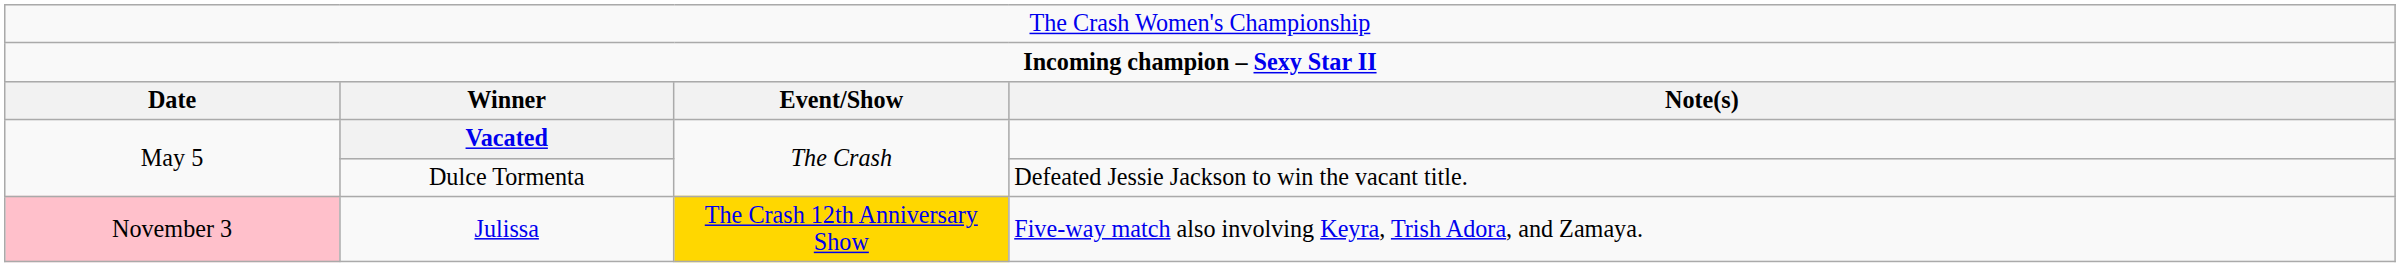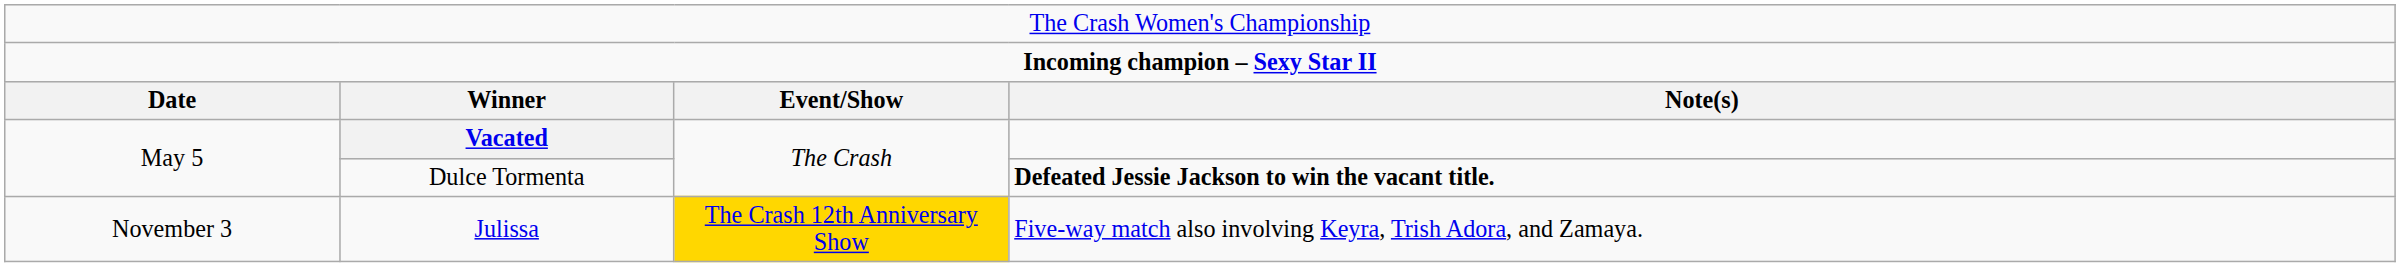(1241, 176) normal -> (1254, 176) bold
(172, 228) pink background -> (172, 228) no background
